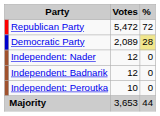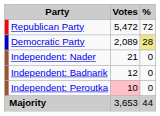(133, 57) 12 -> (133, 57) 21
(133, 88) no background -> (133, 88) pink background
